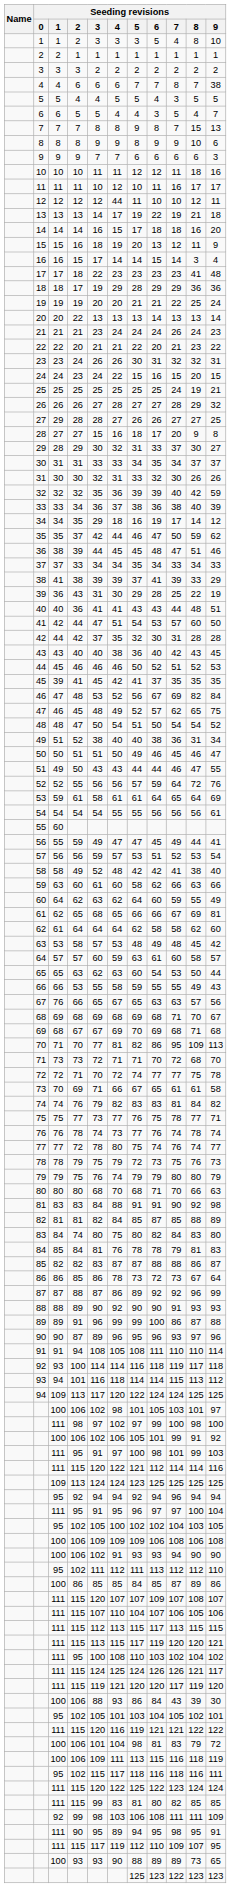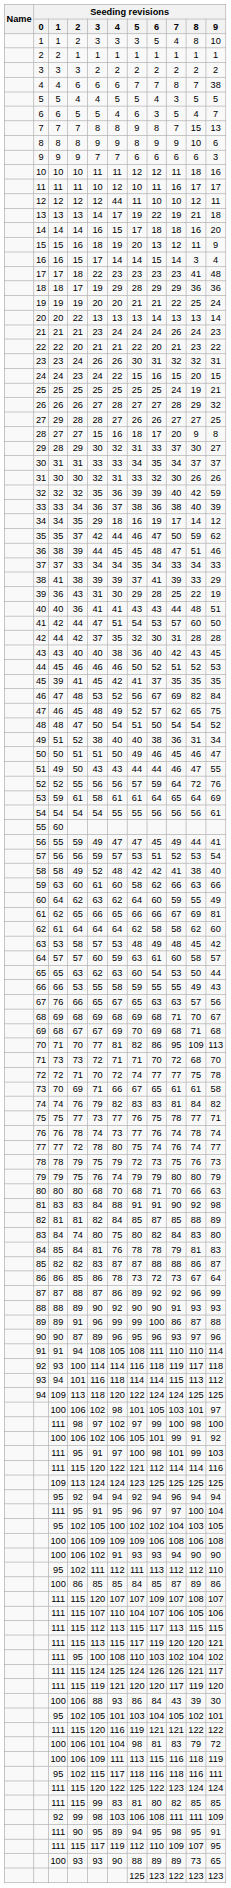(137, 114) 4 -> (137, 114) 6
(98, 915) 68 -> (98, 915) 66
(98, 1395) 117 -> (98, 1395) 118
